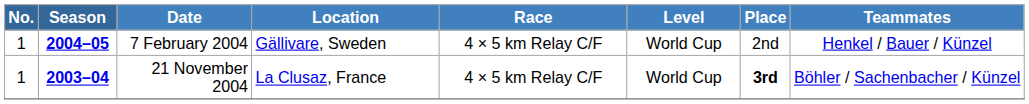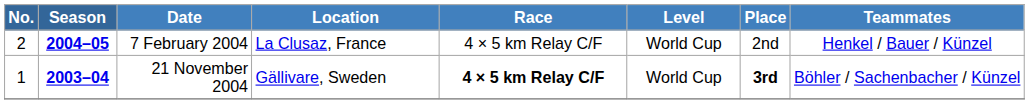(21, 43) 1 -> (21, 43) 2
(321, 43) Gällivare, Sweden -> (321, 43) La Clusaz, France
(321, 77) La Clusaz, France -> (321, 77) Gällivare, Sweden
(533, 77) normal -> (533, 77) bold
